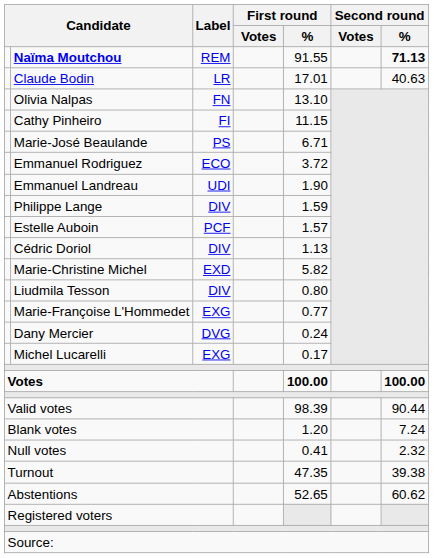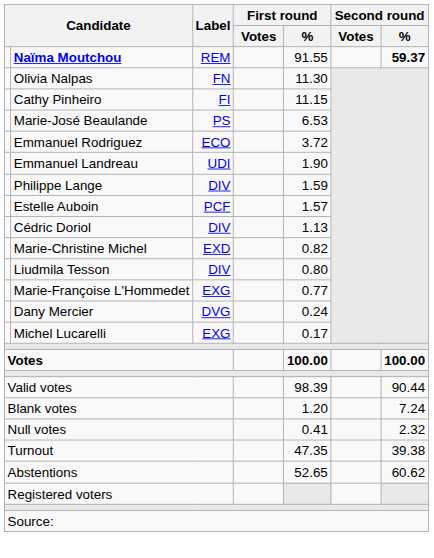(408, 58) 71.13 -> (408, 58) 59.37
- row: (54, 79)
(311, 100) 13.10 -> (312, 79) 11.30
(315, 142) 6.71 -> (315, 121) 6.53
(315, 269) 5.82 -> (315, 248) 0.82
